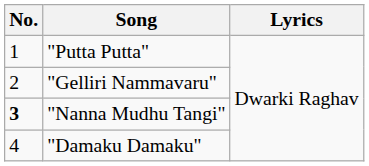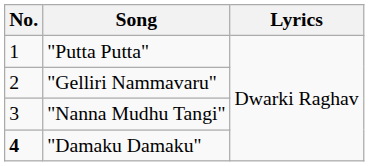(14, 113) bold -> (14, 113) normal
(14, 144) normal -> (14, 144) bold
